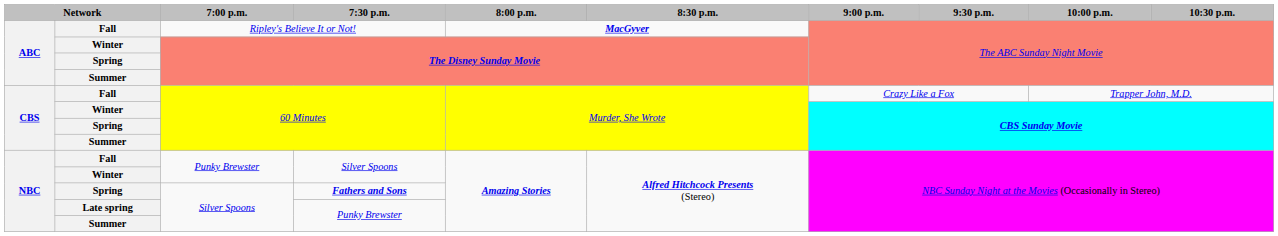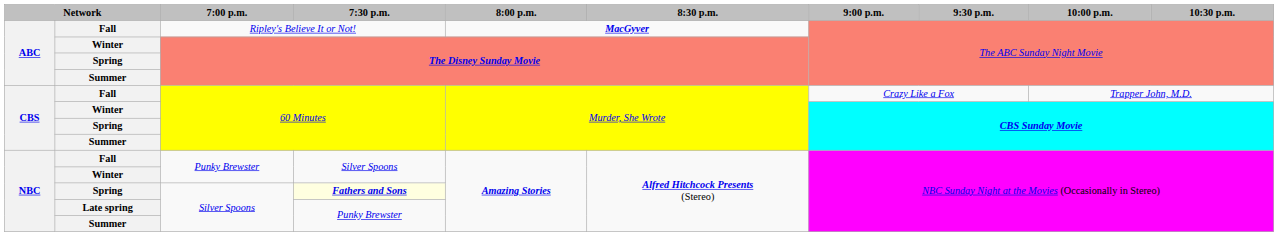(369, 191) no background -> (369, 191) lightyellow background
